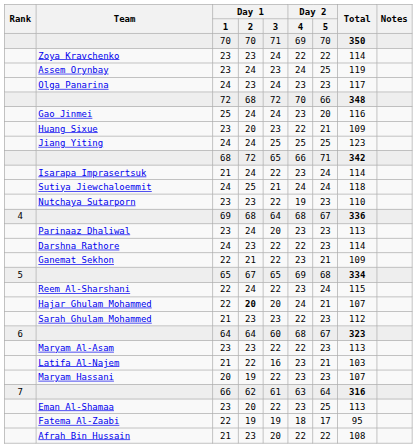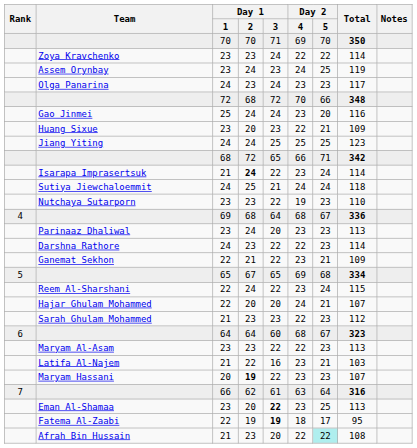(250, 172) normal -> (250, 172) bold
(250, 304) bold -> (250, 304) normal
(250, 377) normal -> (250, 377) bold
(275, 406) normal -> (275, 406) bold
(275, 421) normal -> (275, 421) bold
(325, 436) no background -> (325, 436) paleturquoise background
